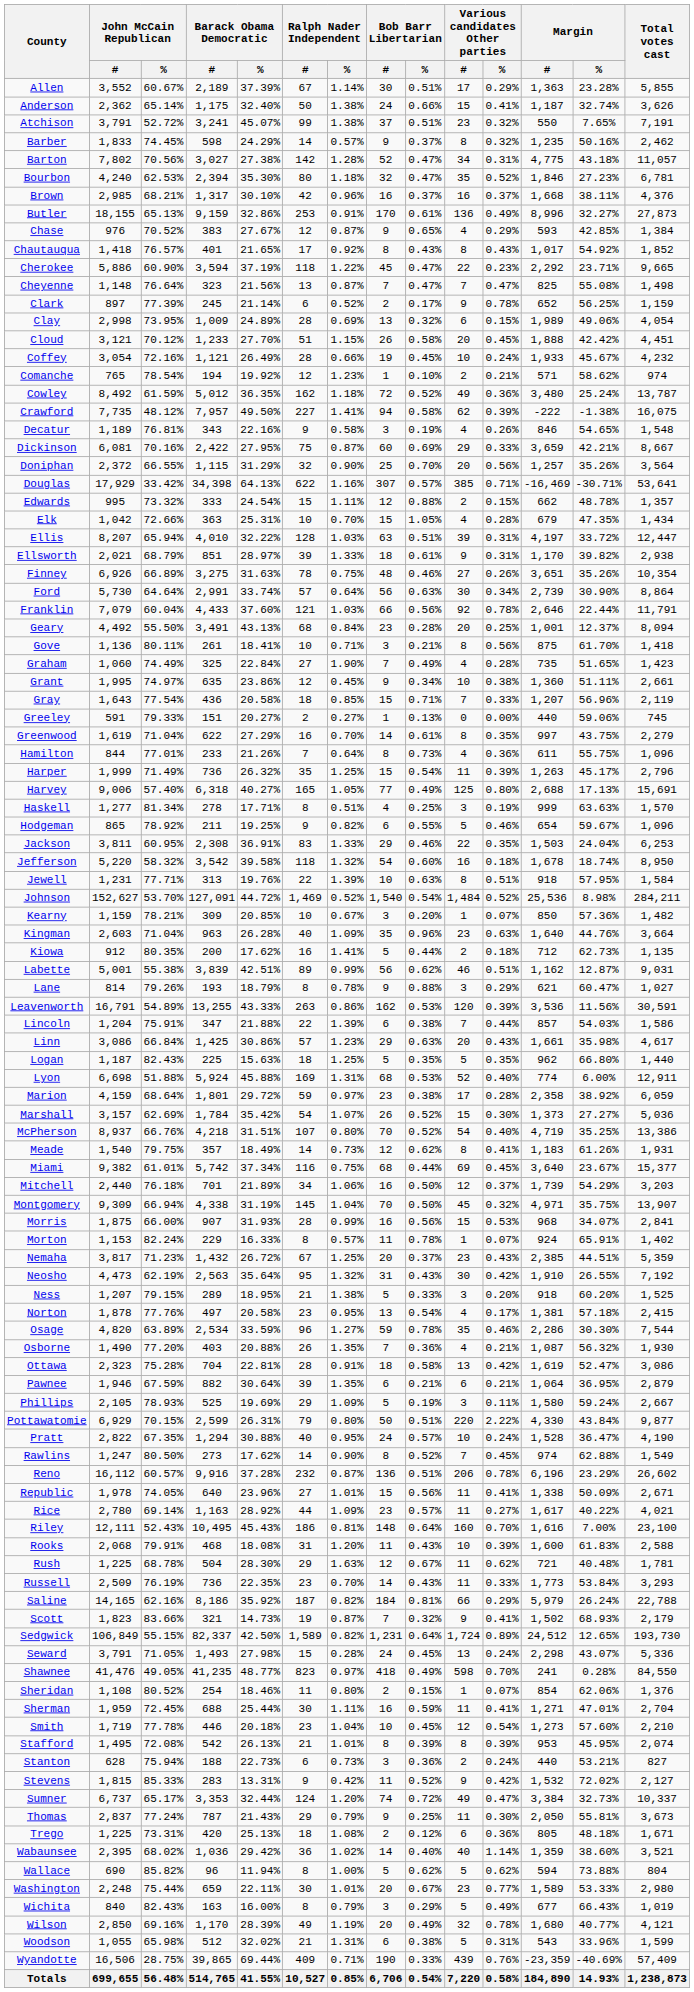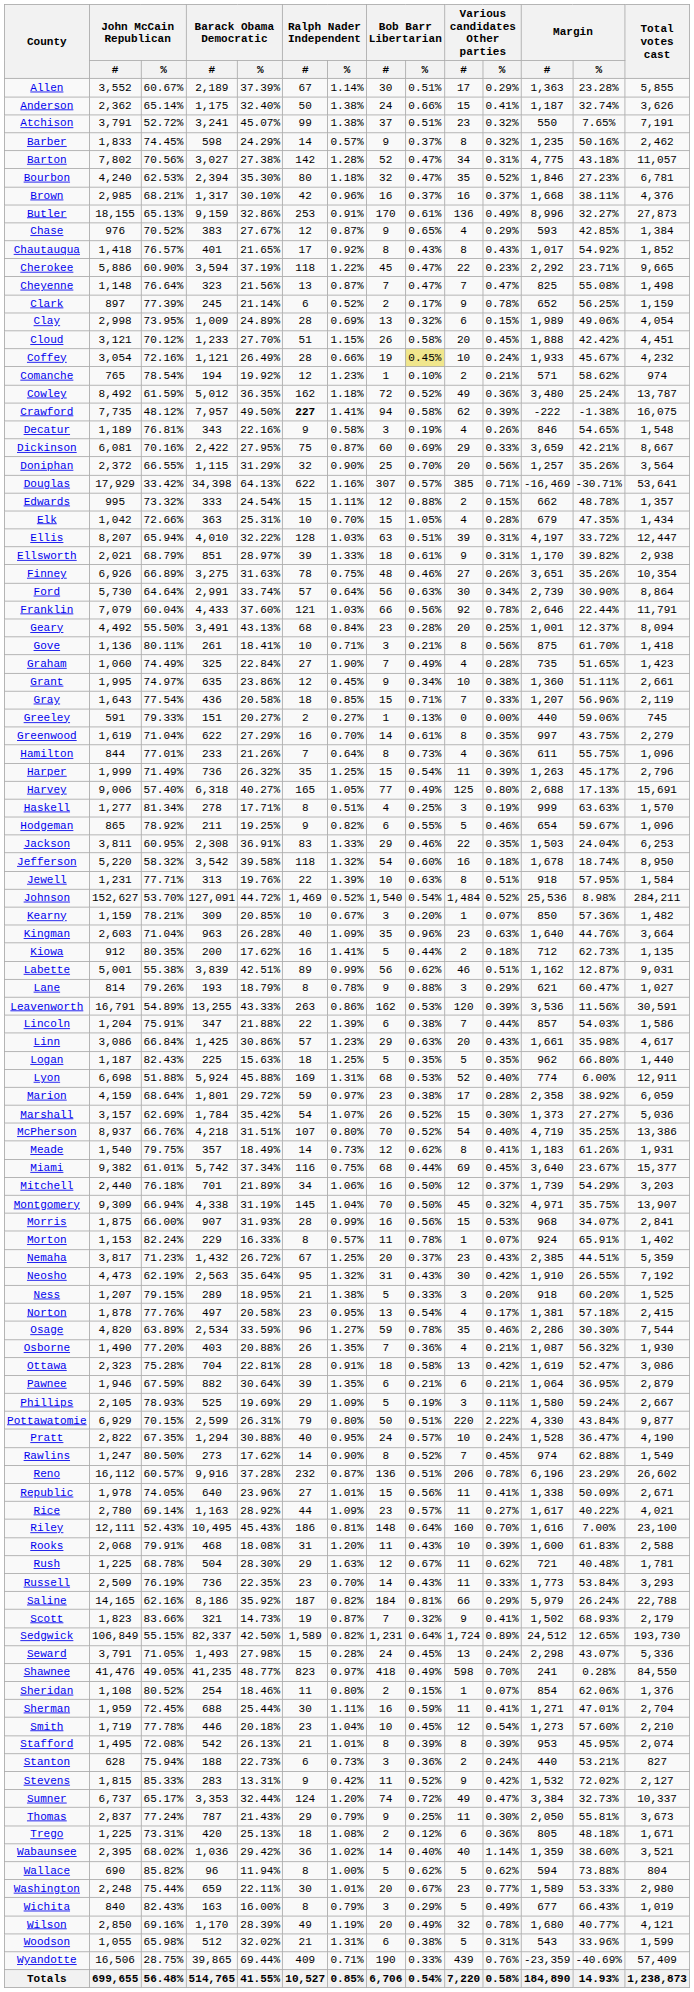(425, 358) no background -> (425, 358) khaki background
(305, 412) normal -> (305, 412) bold
